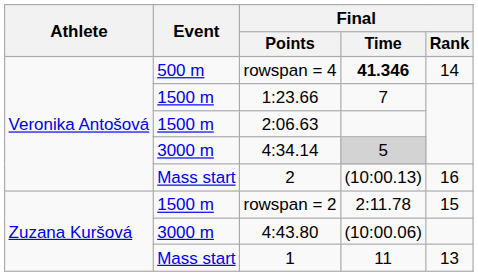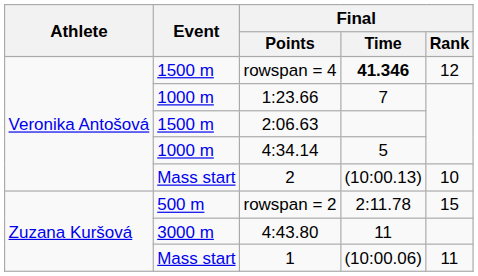(181, 71) 500 m -> (186, 71) 1500 m
(449, 71) 14 -> (449, 71) 12
(186, 97) 1500 m -> (186, 97) 1000 m
(186, 151) 3000 m -> (186, 151) 1000 m
(383, 151) lightgrey background -> (383, 151) no background
(449, 178) 16 -> (449, 178) 10
(186, 205) 1500 m -> (181, 205) 500 m
(383, 232) (10:00.06) -> (383, 232) 11
(383, 258) 11 -> (383, 258) (10:00.06)
(449, 258) 13 -> (449, 258) 11
